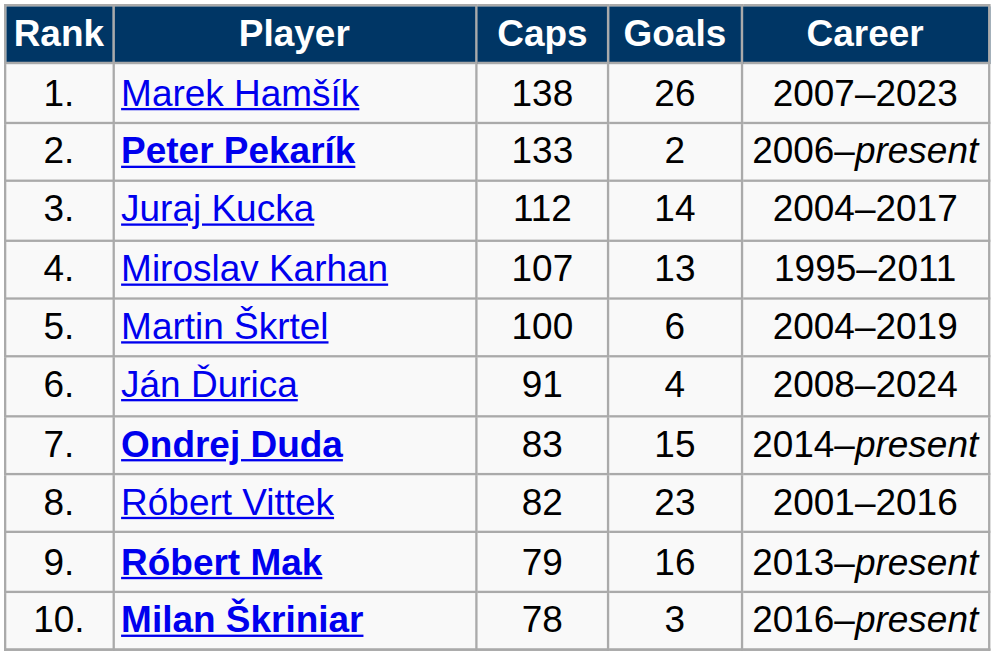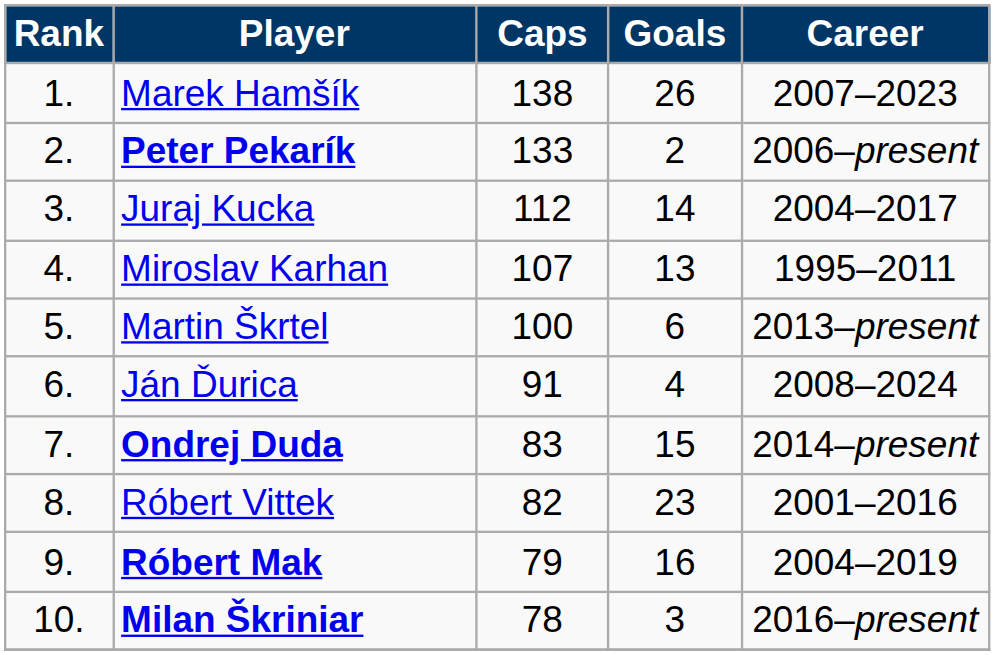(865, 326) 2004–2019 -> (865, 326) 2013–present
(865, 561) 2013–present -> (865, 561) 2004–2019
